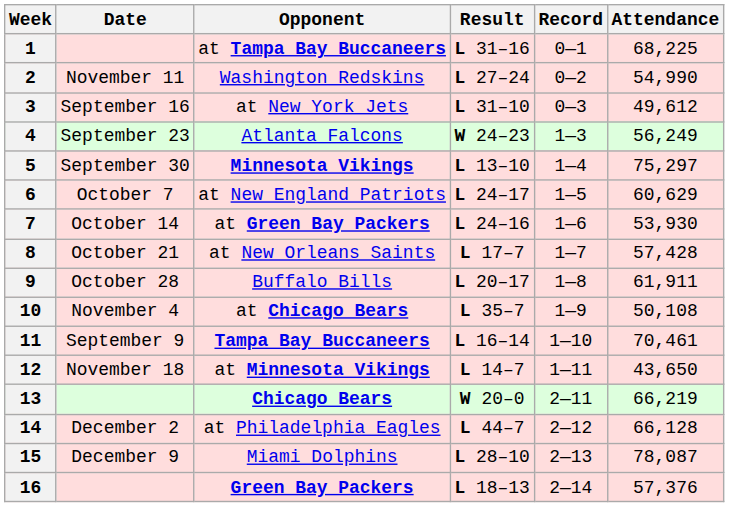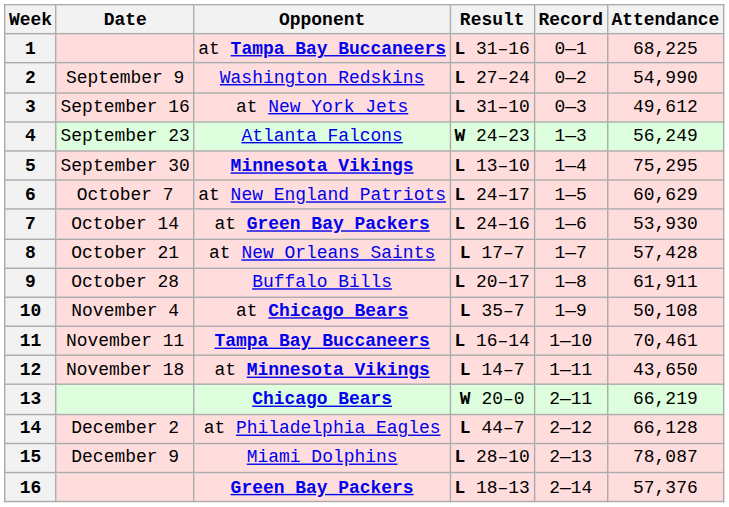(125, 78) November 11 -> (125, 78) September 9
(665, 166) 75,297 -> (665, 166) 75,295
(125, 341) September 9 -> (125, 341) November 11
